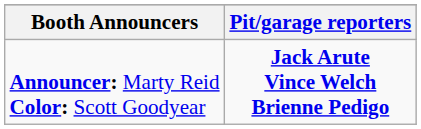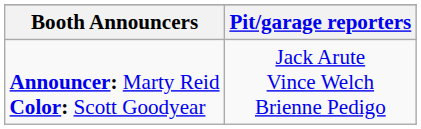(320, 81) bold -> (320, 81) normal
